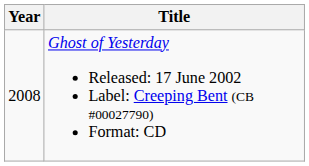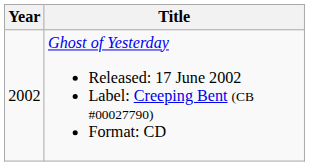(24, 95) 2008 -> (24, 95) 2002
